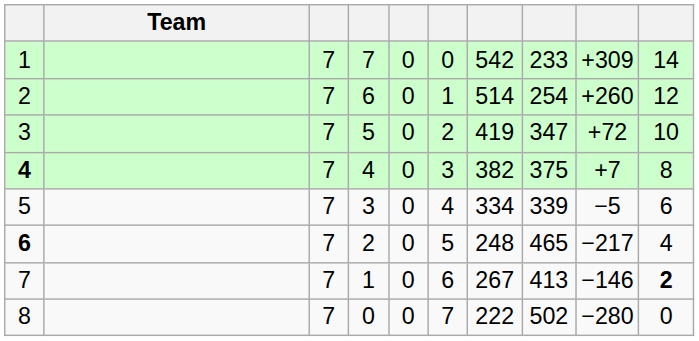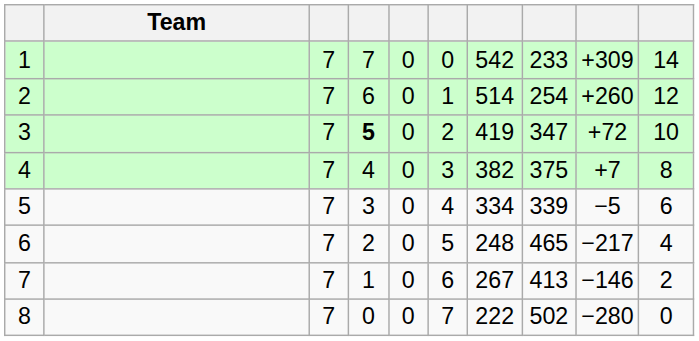(368, 133) normal -> (368, 133) bold
(25, 170) bold -> (25, 170) normal
(25, 243) bold -> (25, 243) normal
(666, 280) bold -> (666, 280) normal
